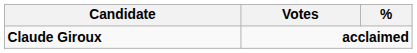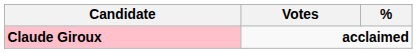(55, 37) no background -> (55, 37) pink background
